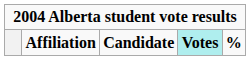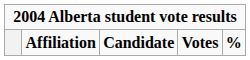(200, 42) paleturquoise background -> (200, 42) no background
